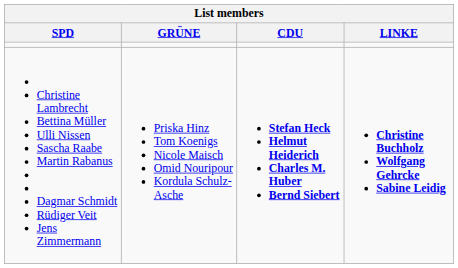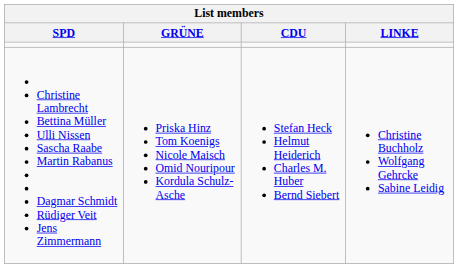(290, 162) bold -> (294, 162) normal
(399, 162) bold -> (400, 162) normal
